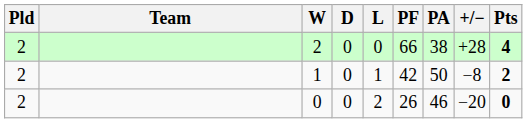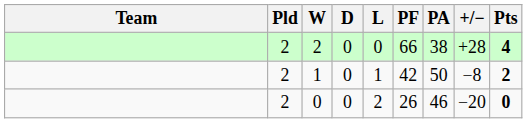columns swapped: (170, 18) <-> (21, 18)
